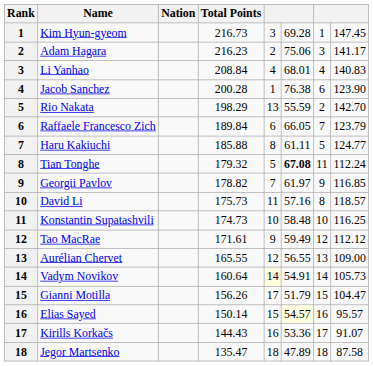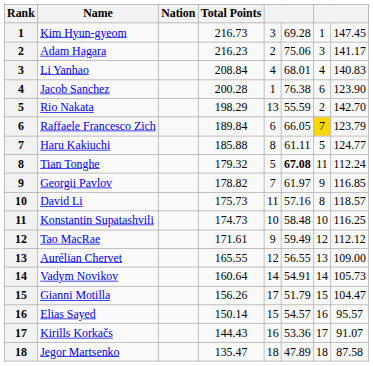(322, 126) no background -> (322, 126) gold background
(273, 276) lightyellow background -> (273, 276) no background
(297, 314) lightyellow background -> (297, 314) no background
